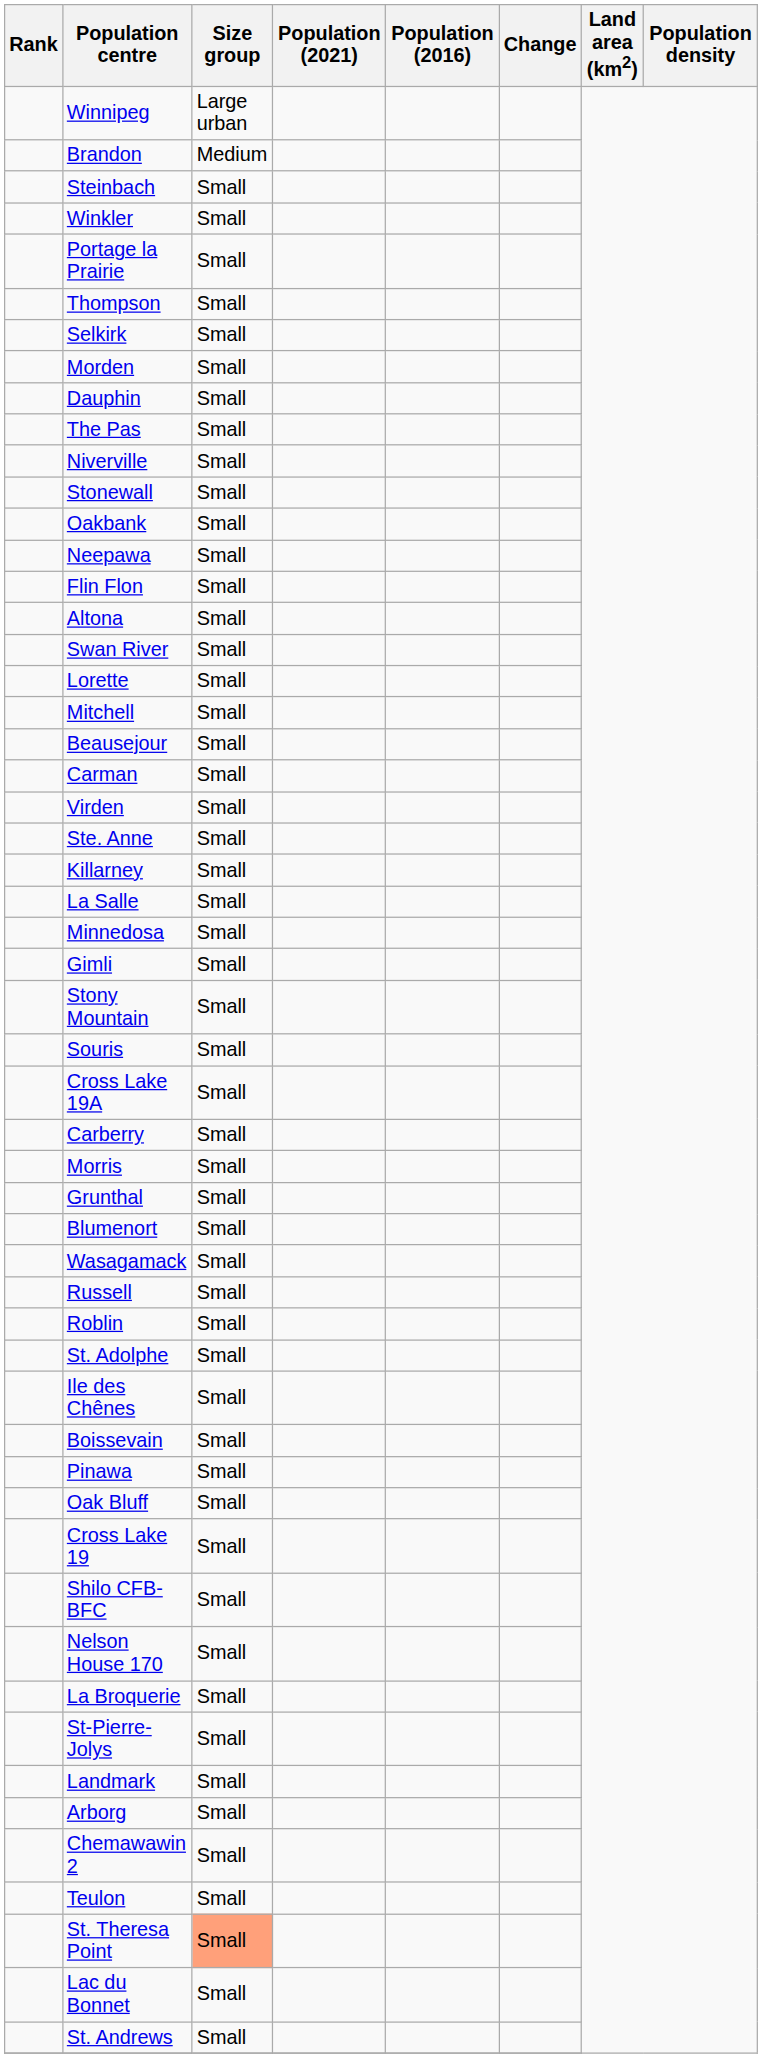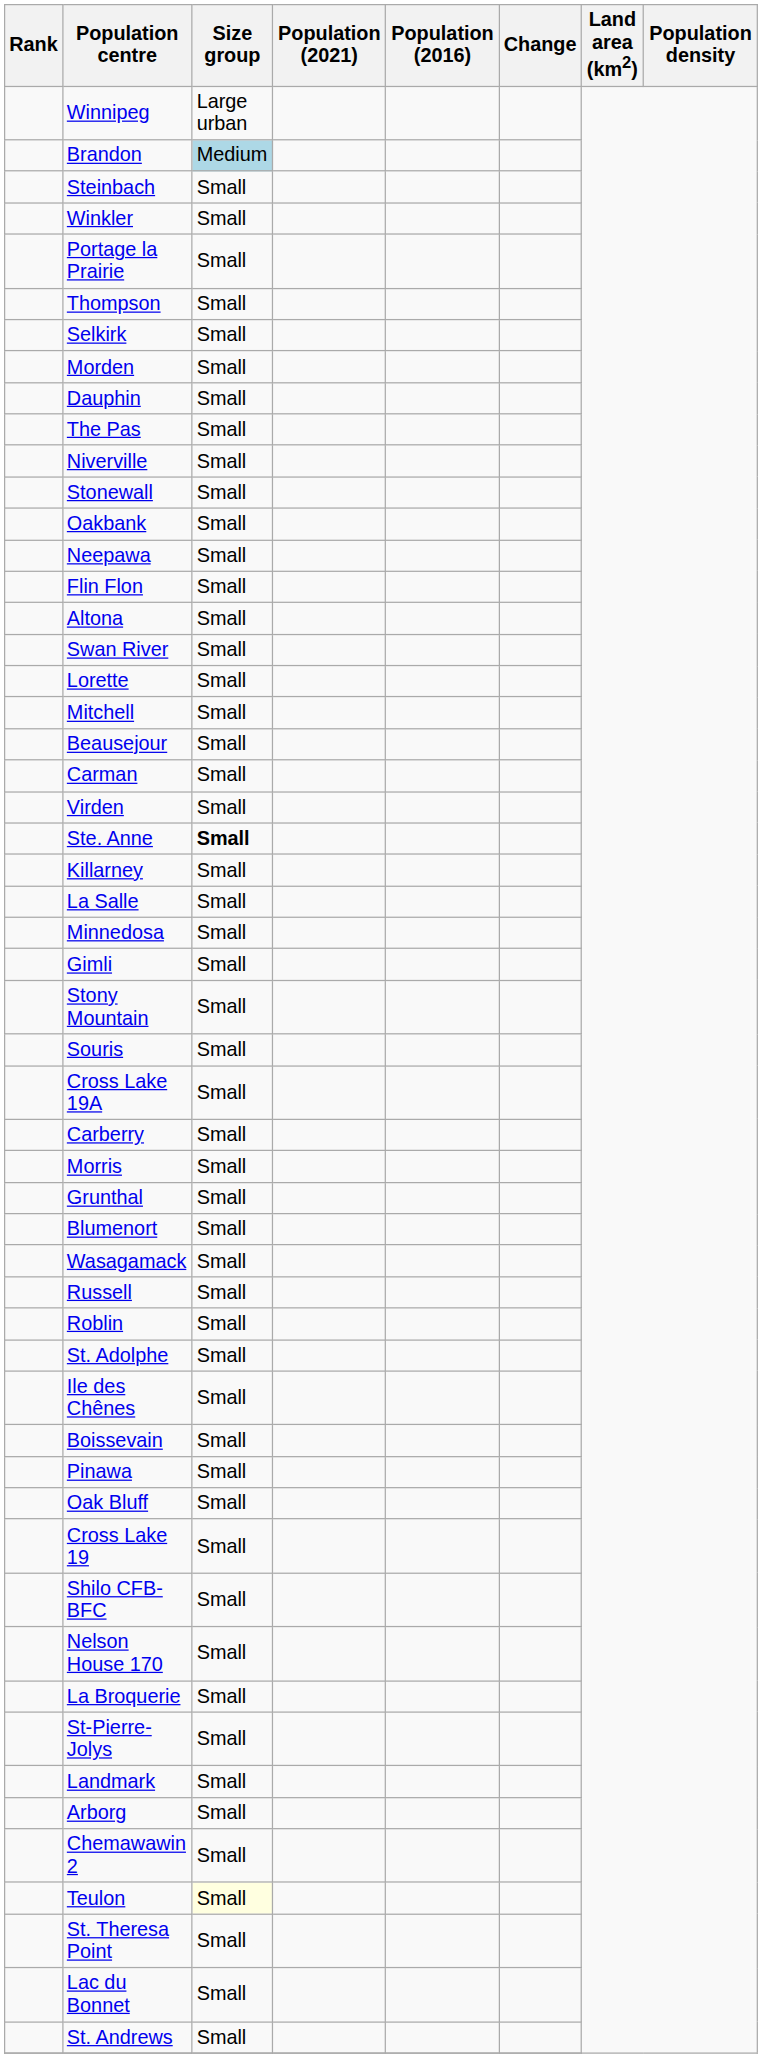(232, 155) no background -> (232, 155) lightblue background
(221, 838) normal -> (223, 838) bold
(221, 1898) no background -> (221, 1898) lightyellow background
(221, 1940) lightsalmon background -> (221, 1940) no background
